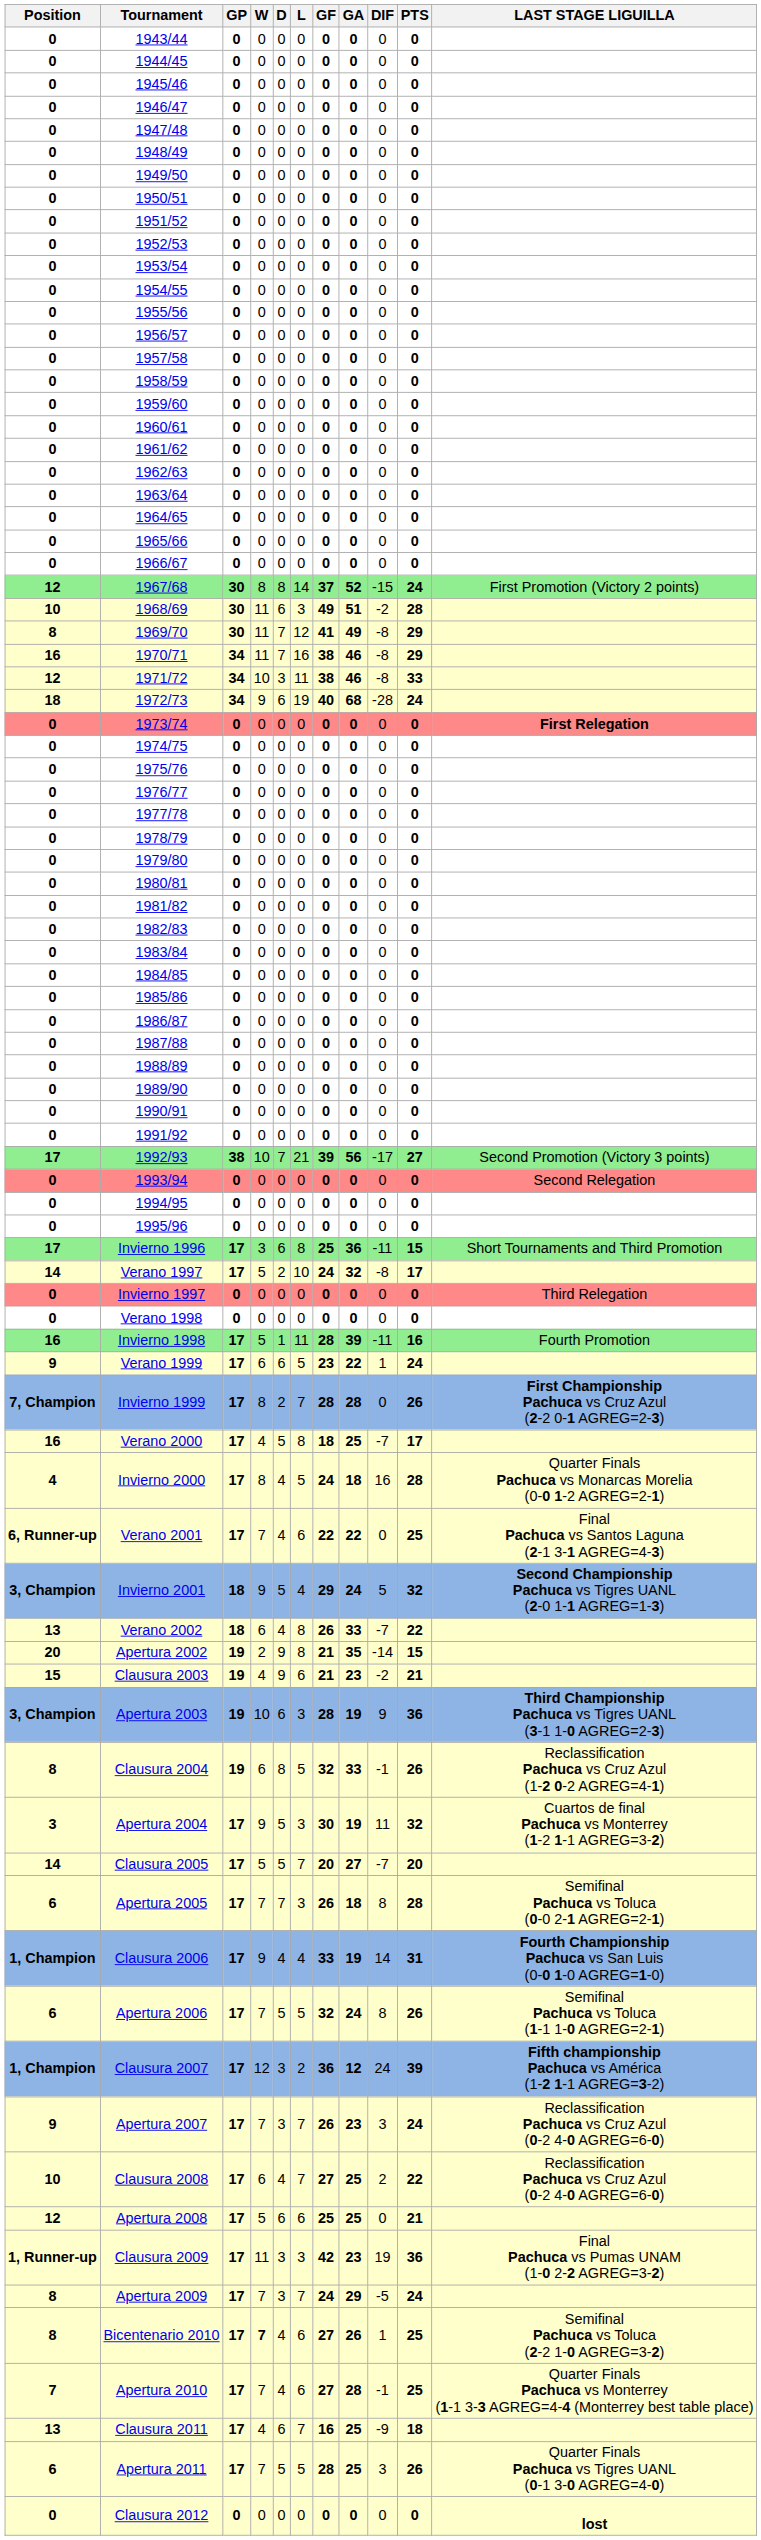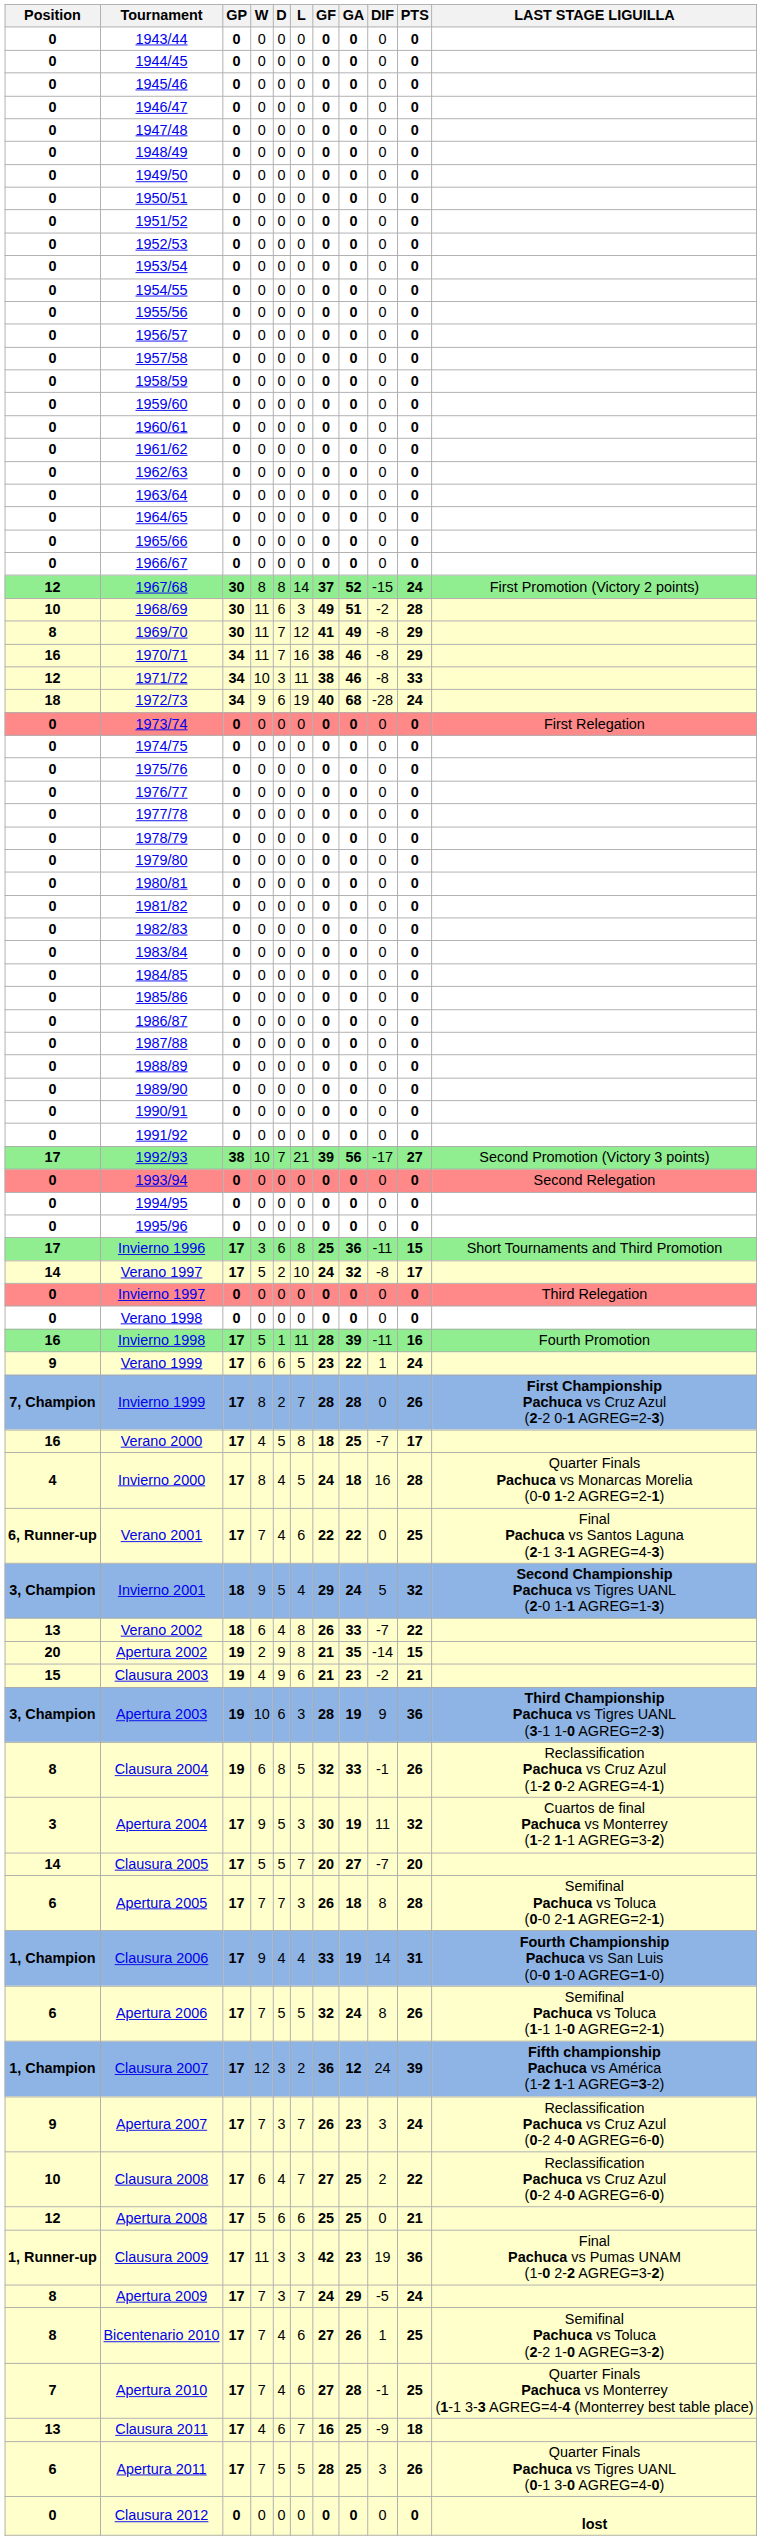(594, 723) bold -> (594, 723) normal
(262, 2335) bold -> (262, 2335) normal
